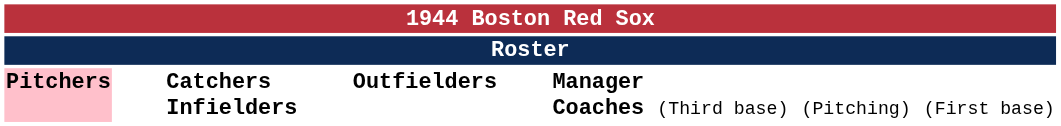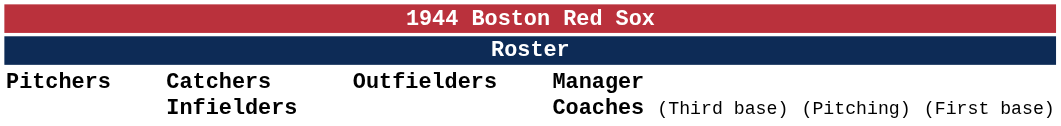(58, 82) pink background -> (58, 82) no background
